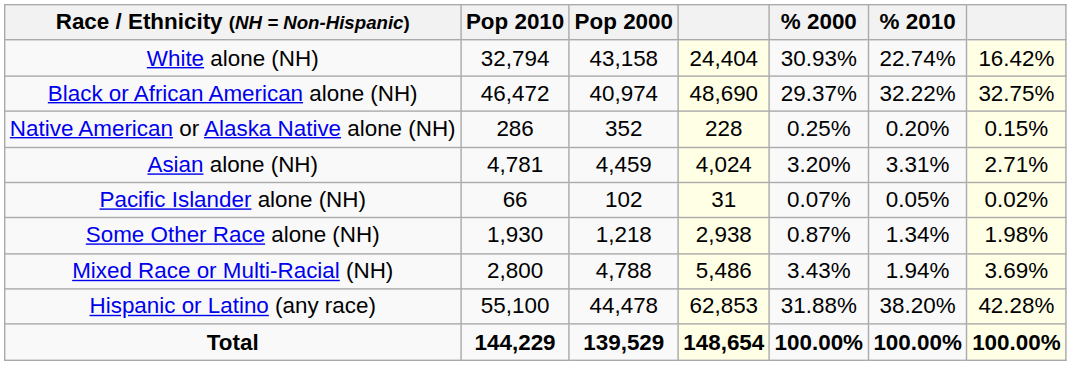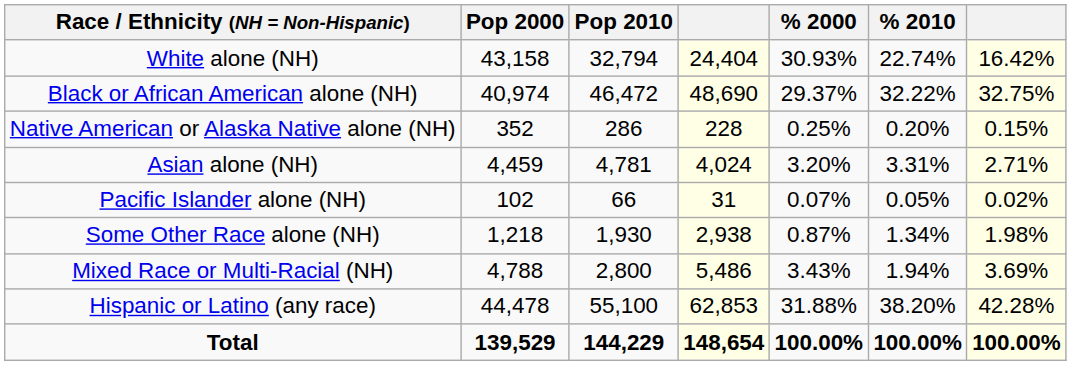columns swapped: (624, 22) <-> (515, 22)
